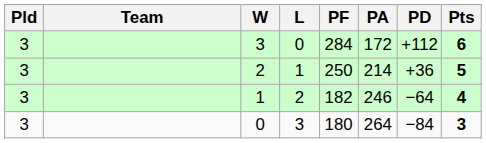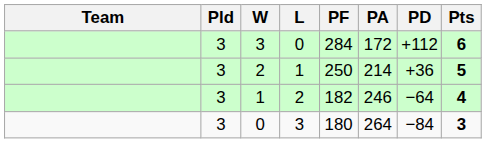columns swapped: (142, 17) <-> (24, 17)
